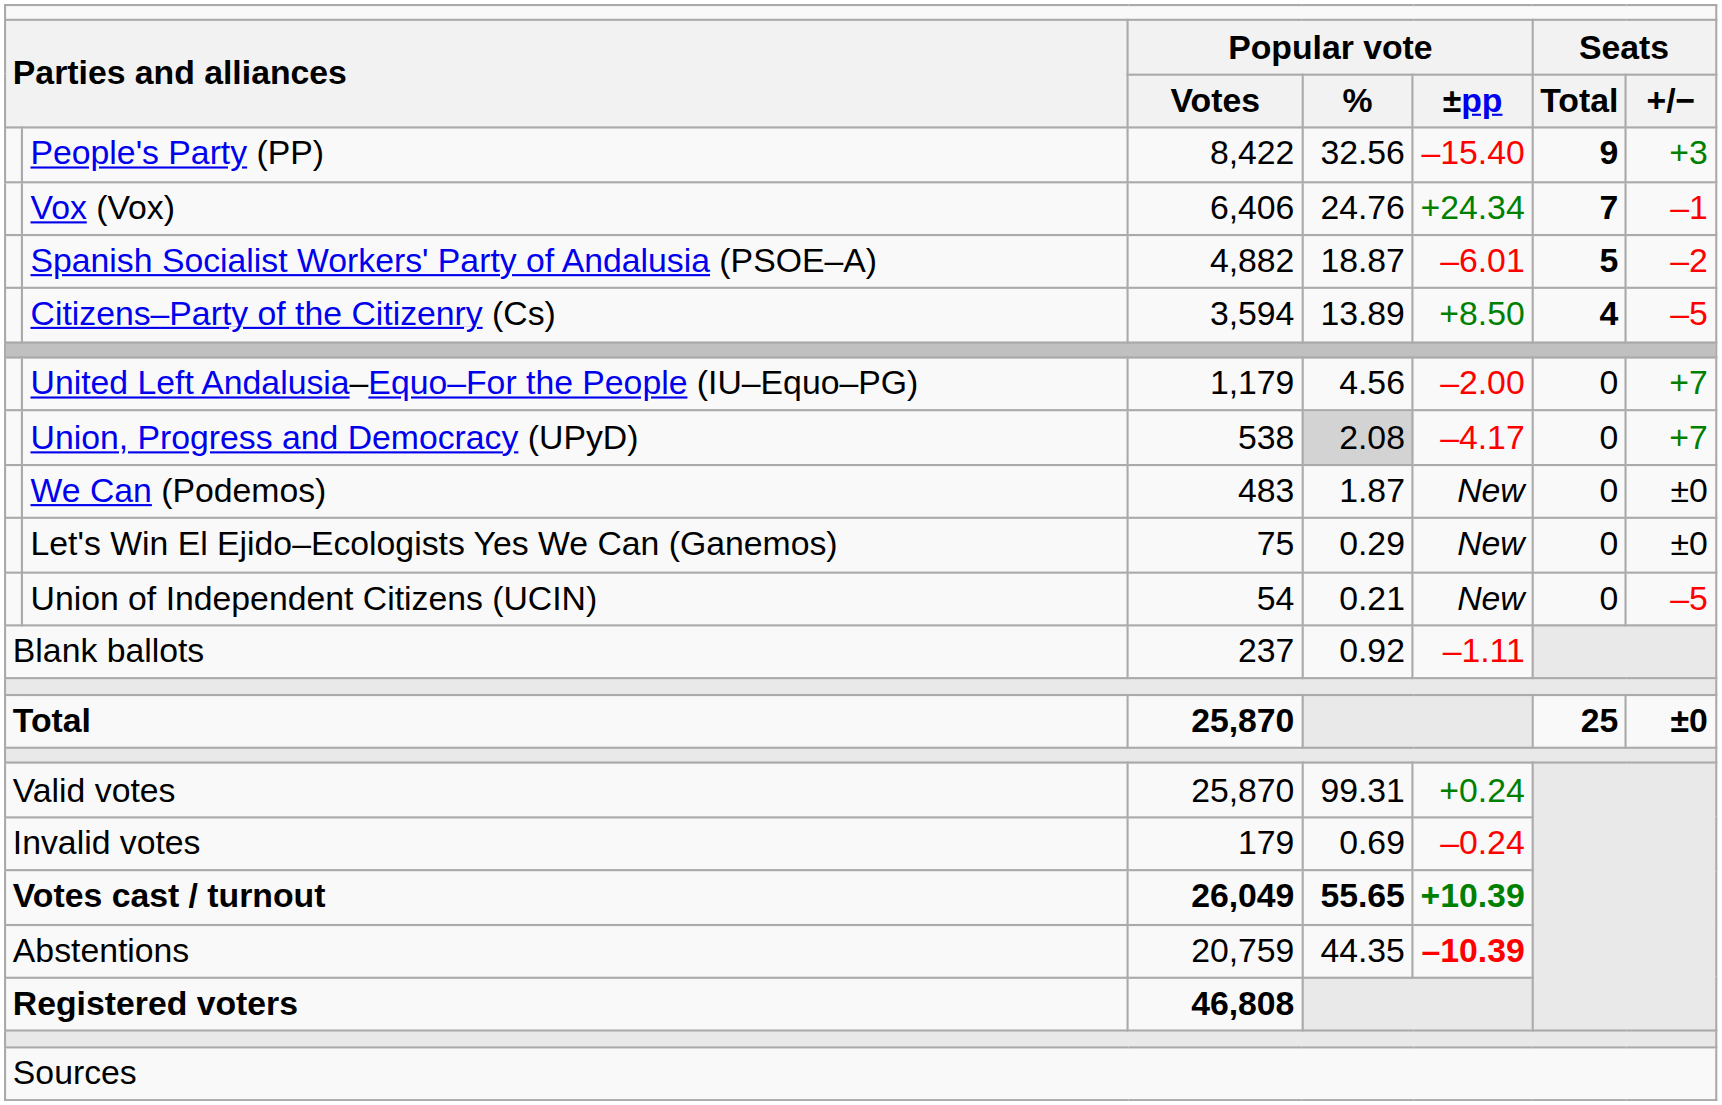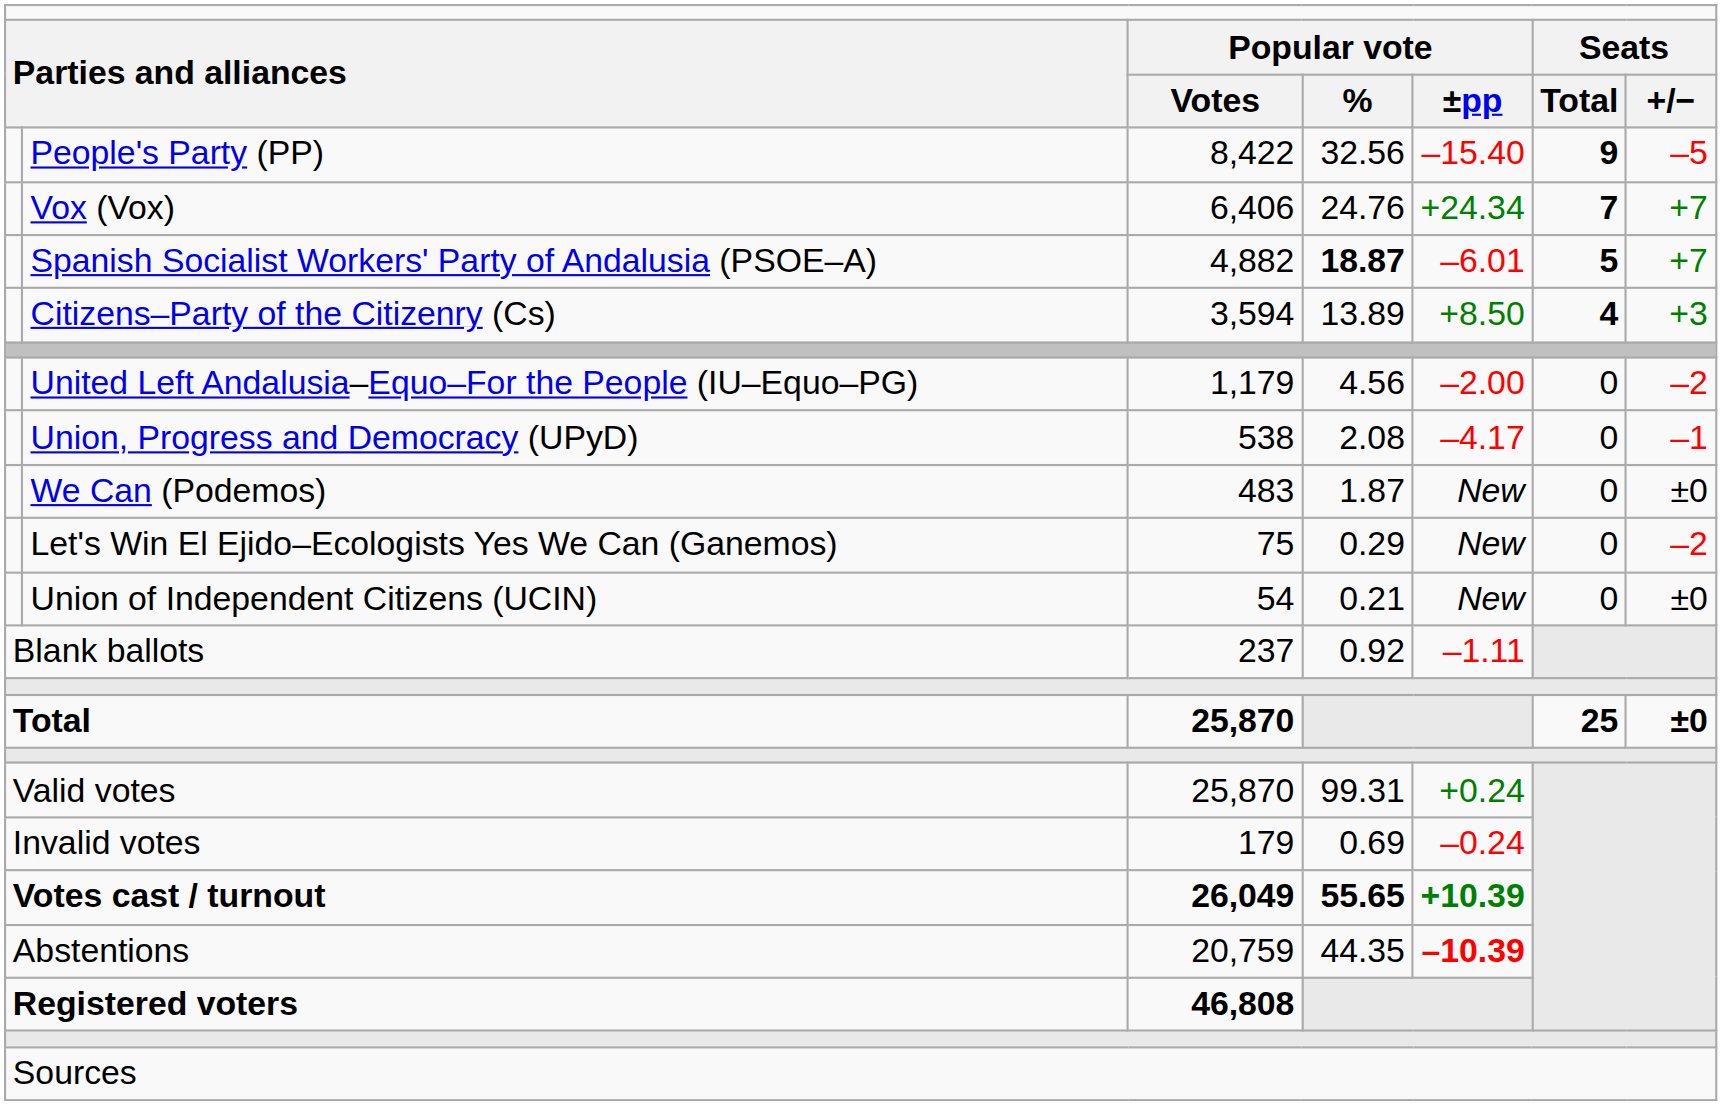(1689, 153) +3 -> (1689, 153) –5
(1689, 207) –1 -> (1689, 207) +7
(1363, 260) normal -> (1363, 260) bold
(1689, 260) –2 -> (1689, 260) +7
(1689, 314) –5 -> (1689, 314) +3
(1689, 383) +7 -> (1689, 383) –2
(1372, 437) lightgrey background -> (1372, 437) no background
(1689, 437) +7 -> (1689, 437) –1
(1689, 544) ±0 -> (1689, 544) –2
(1689, 597) –5 -> (1689, 597) ±0
